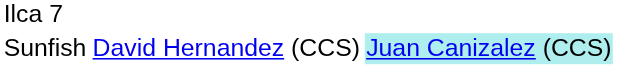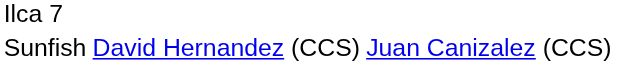(489, 48) paleturquoise background -> (489, 48) no background
